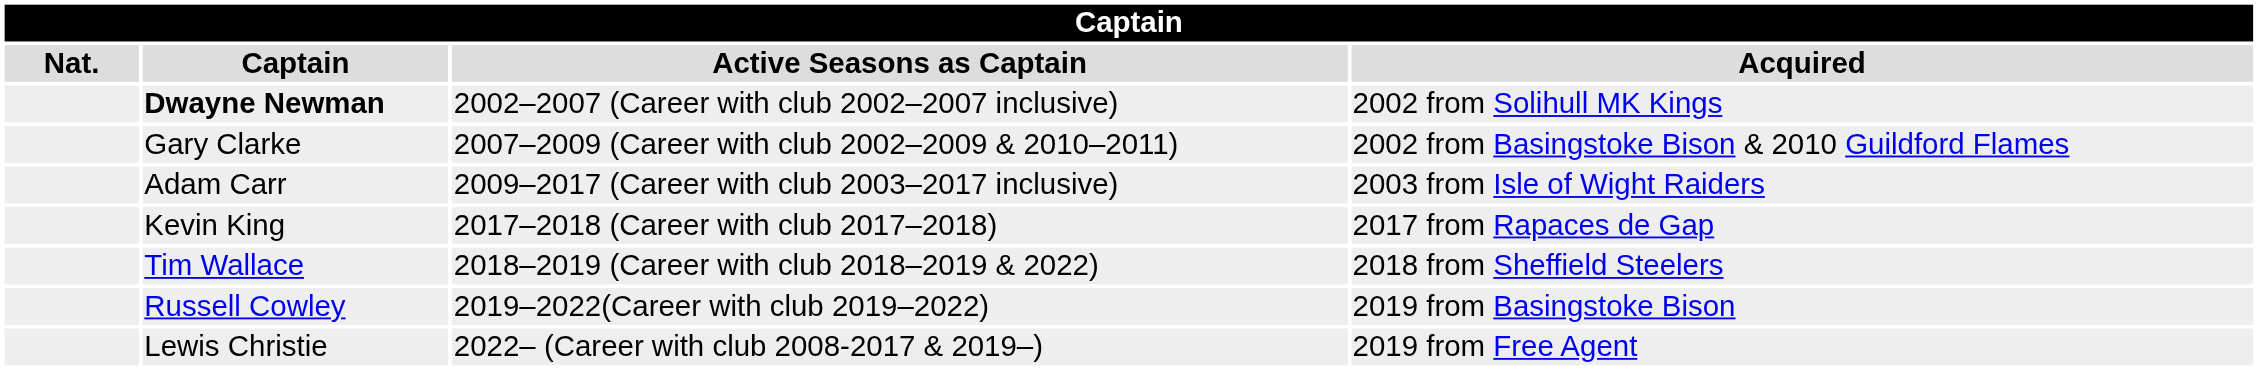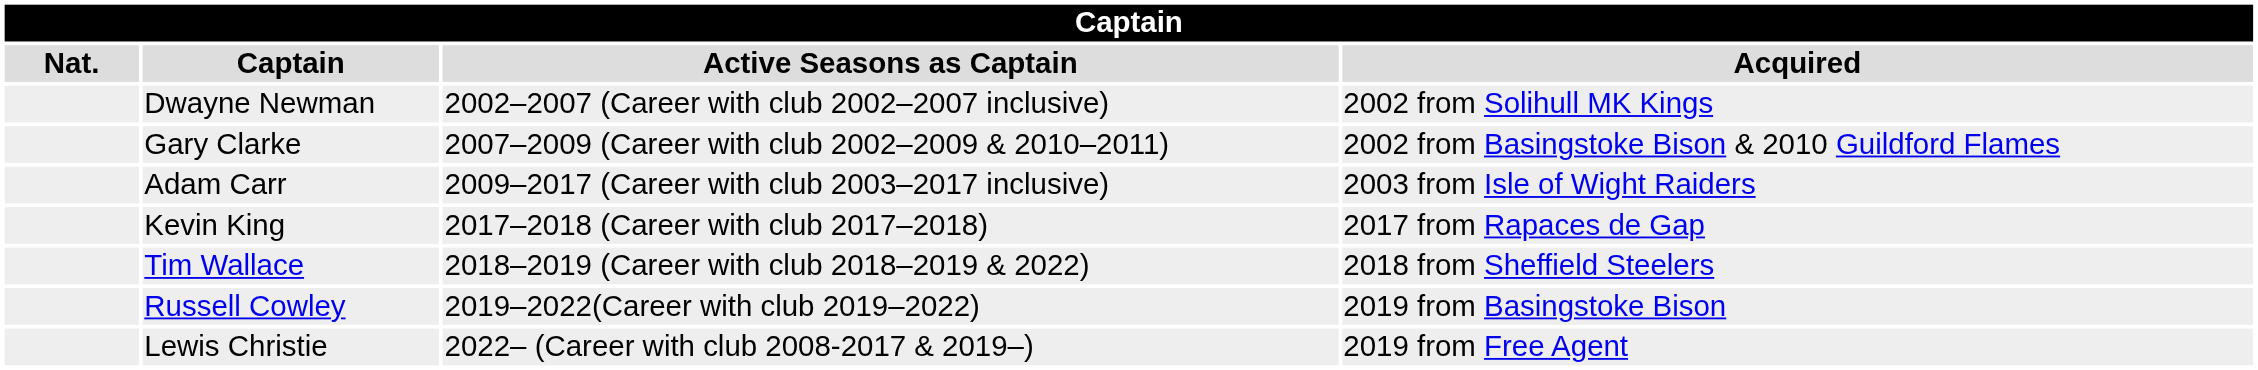(265, 103) bold -> (260, 103) normal
